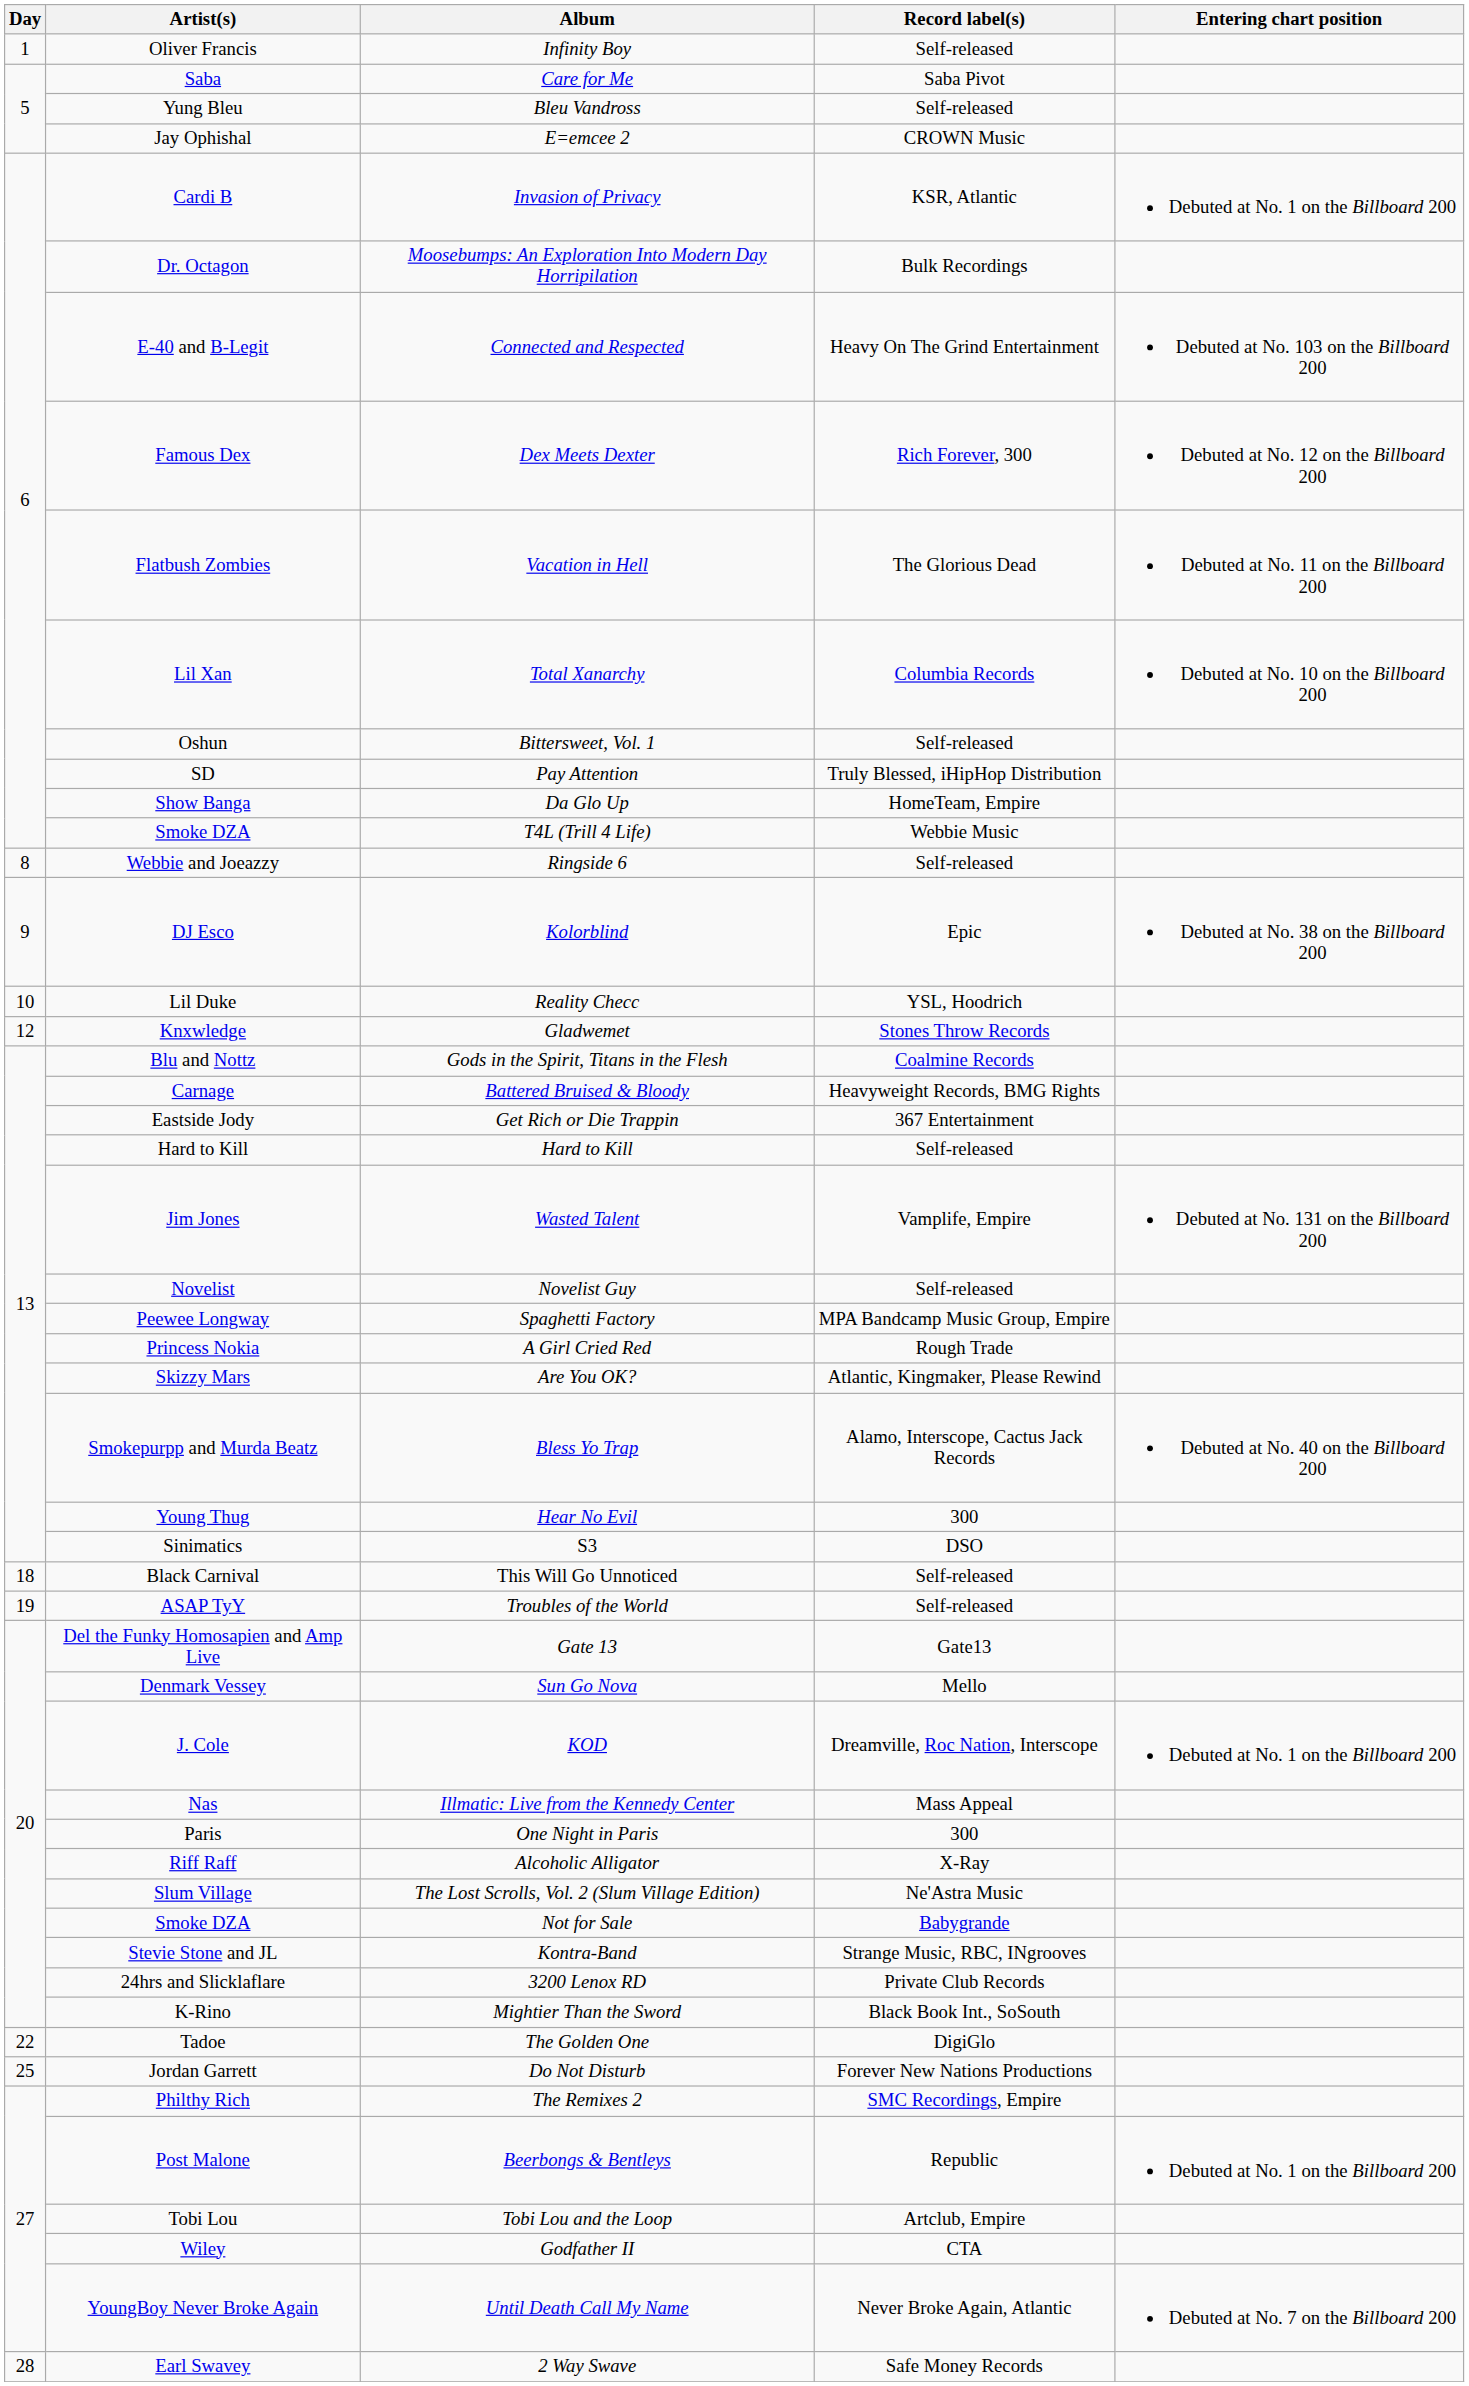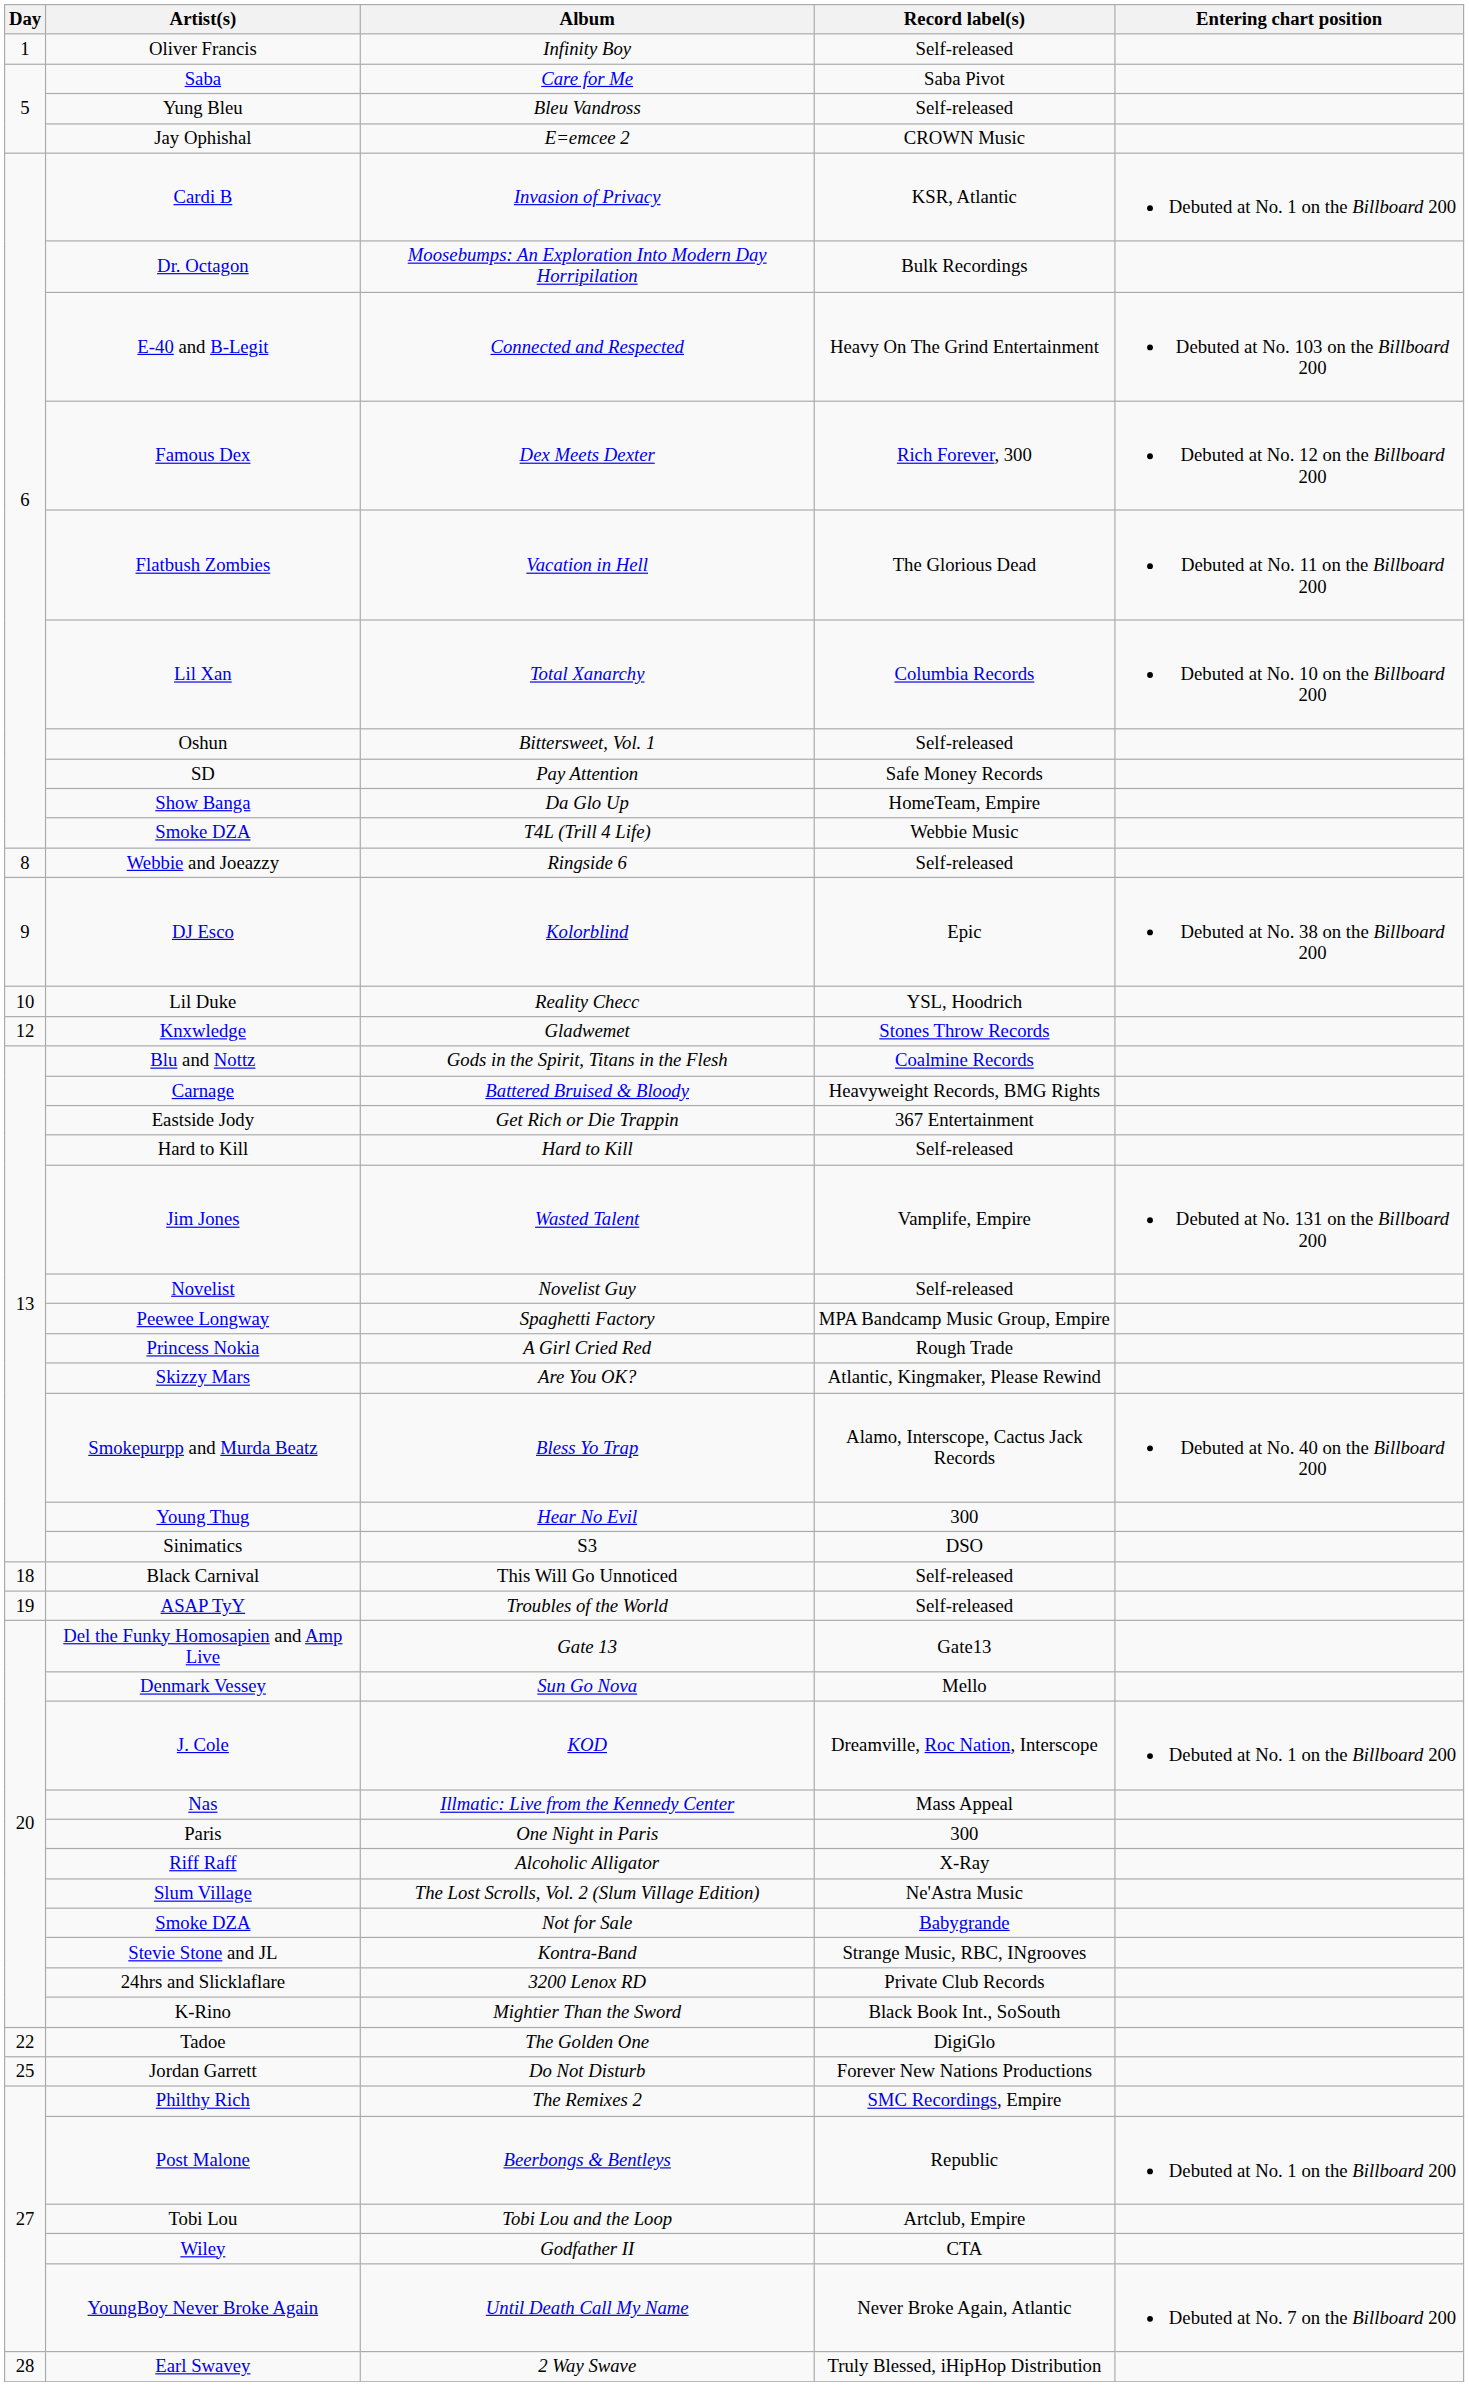(964, 773) Truly Blessed, iHipHop Distribution -> (964, 773) Safe Money Records
(964, 2366) Safe Money Records -> (964, 2366) Truly Blessed, iHipHop Distribution
